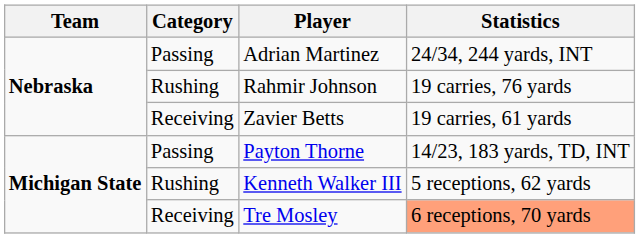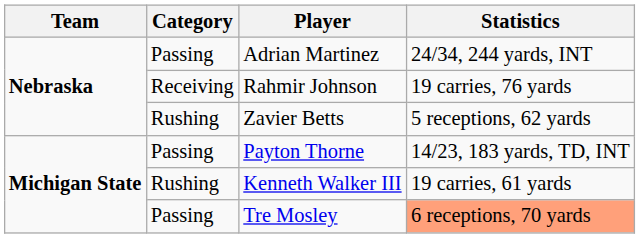(185, 86) Rushing -> (192, 86) Receiving
(192, 118) Receiving -> (185, 118) Rushing
(491, 118) 19 carries, 61 yards -> (501, 118) 5 receptions, 62 yards
(501, 183) 5 receptions, 62 yards -> (491, 183) 19 carries, 61 yards
(192, 216) Receiving -> (182, 216) Passing
